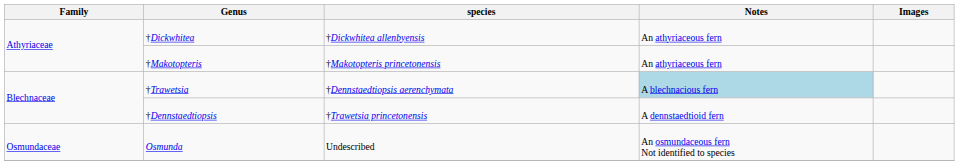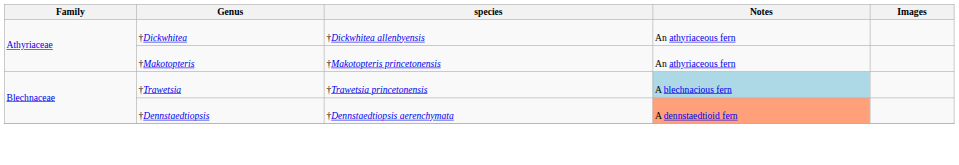(390, 90) †Dennstaedtiopsis aerenchymata -> (377, 90) †Trawetsia princetonensis
(377, 116) †Trawetsia princetonensis -> (390, 116) †Dennstaedtiopsis aerenchymata
(683, 116) no background -> (696, 116) lightsalmon background
- row: (164, 147)
